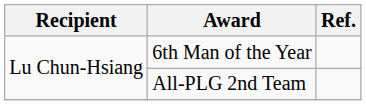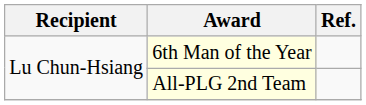(232, 52) no background -> (232, 52) lightyellow background
(229, 83) no background -> (229, 83) lightyellow background
